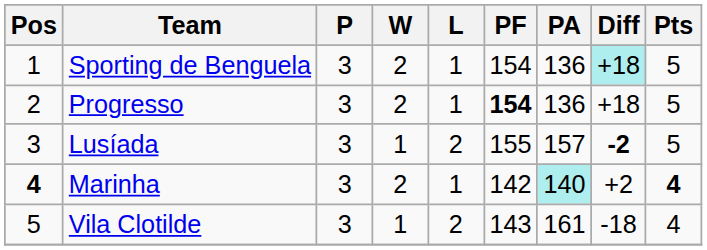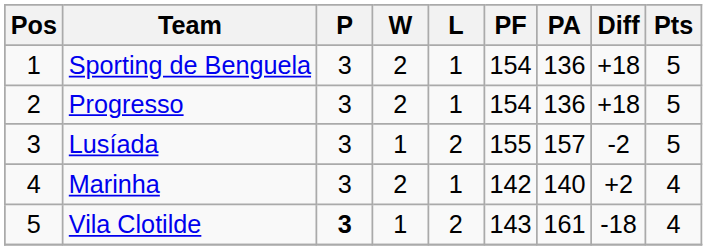(619, 65) paleturquoise background -> (619, 65) no background
(511, 105) bold -> (511, 105) normal
(619, 145) bold -> (619, 145) normal
(34, 184) bold -> (34, 184) normal
(564, 184) paleturquoise background -> (564, 184) no background
(674, 184) bold -> (674, 184) normal
(345, 224) normal -> (345, 224) bold
